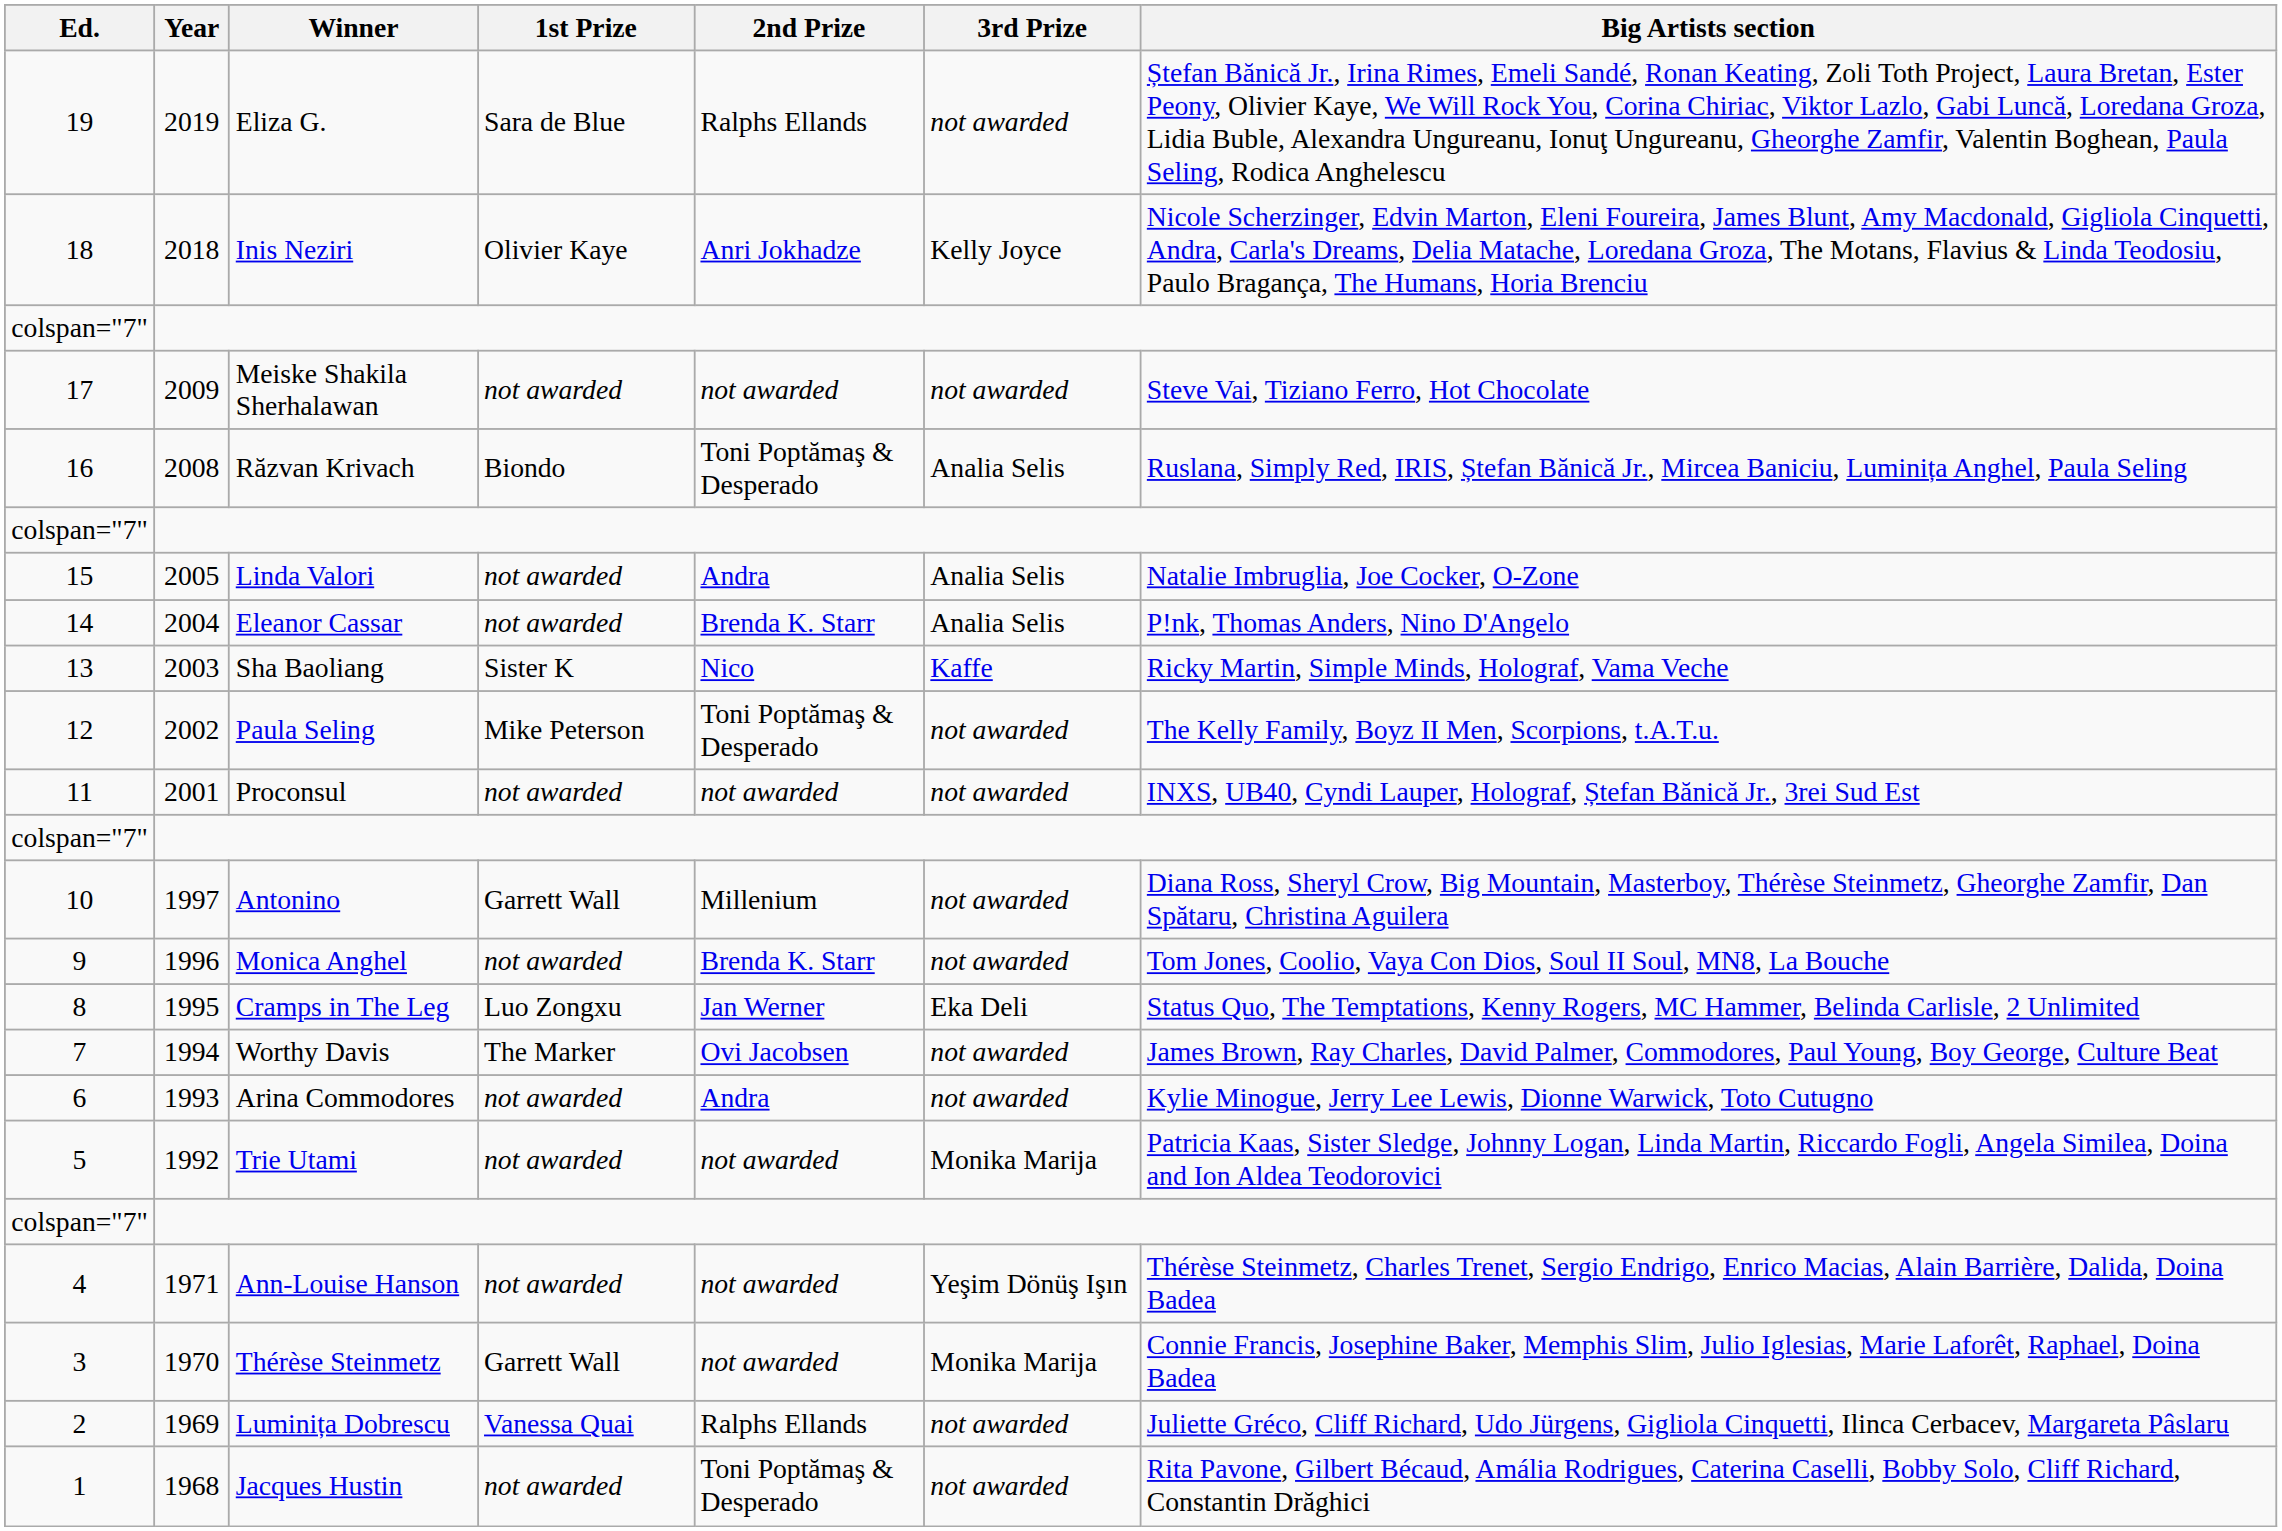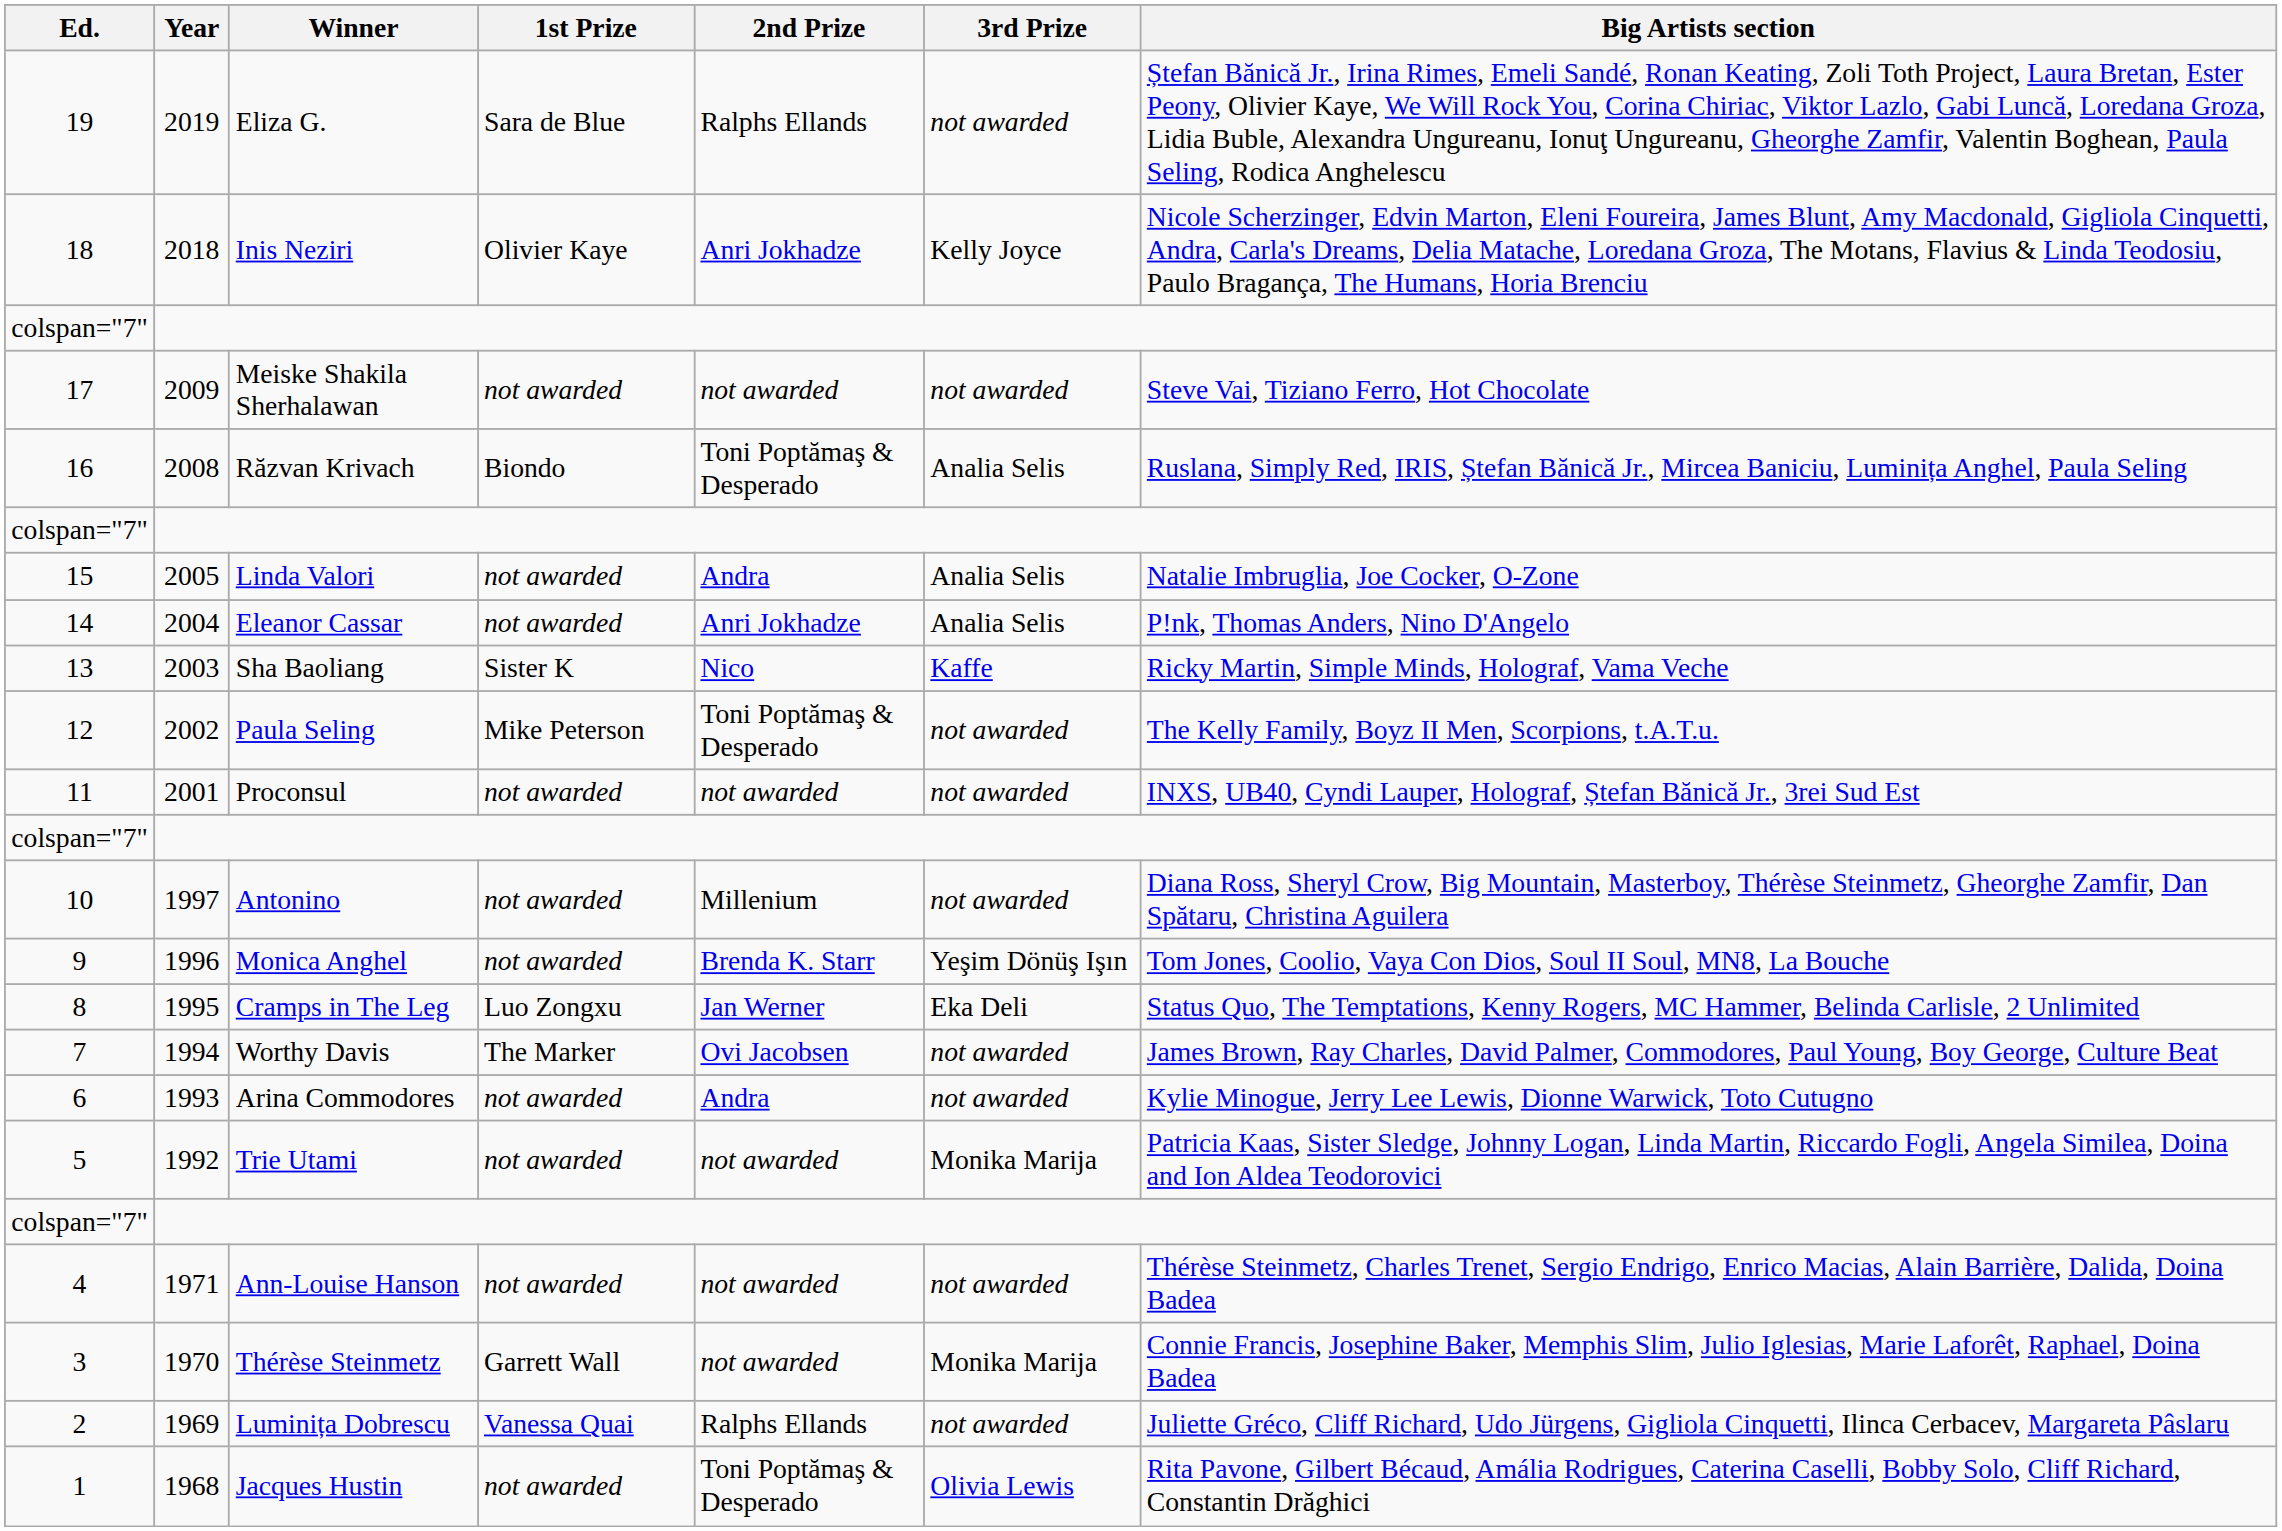(788, 621) Brenda K. Starr -> (781, 621) Anri Jokhadze
(552, 898) Garrett Wall -> (553, 898) not awarded
(999, 960) not awarded -> (1029, 960) Yeşim Dönüş Işın
(1029, 1283) Yeşim Dönüş Işın -> (999, 1283) not awarded
(999, 1486) not awarded -> (1002, 1486) Olivia Lewis
